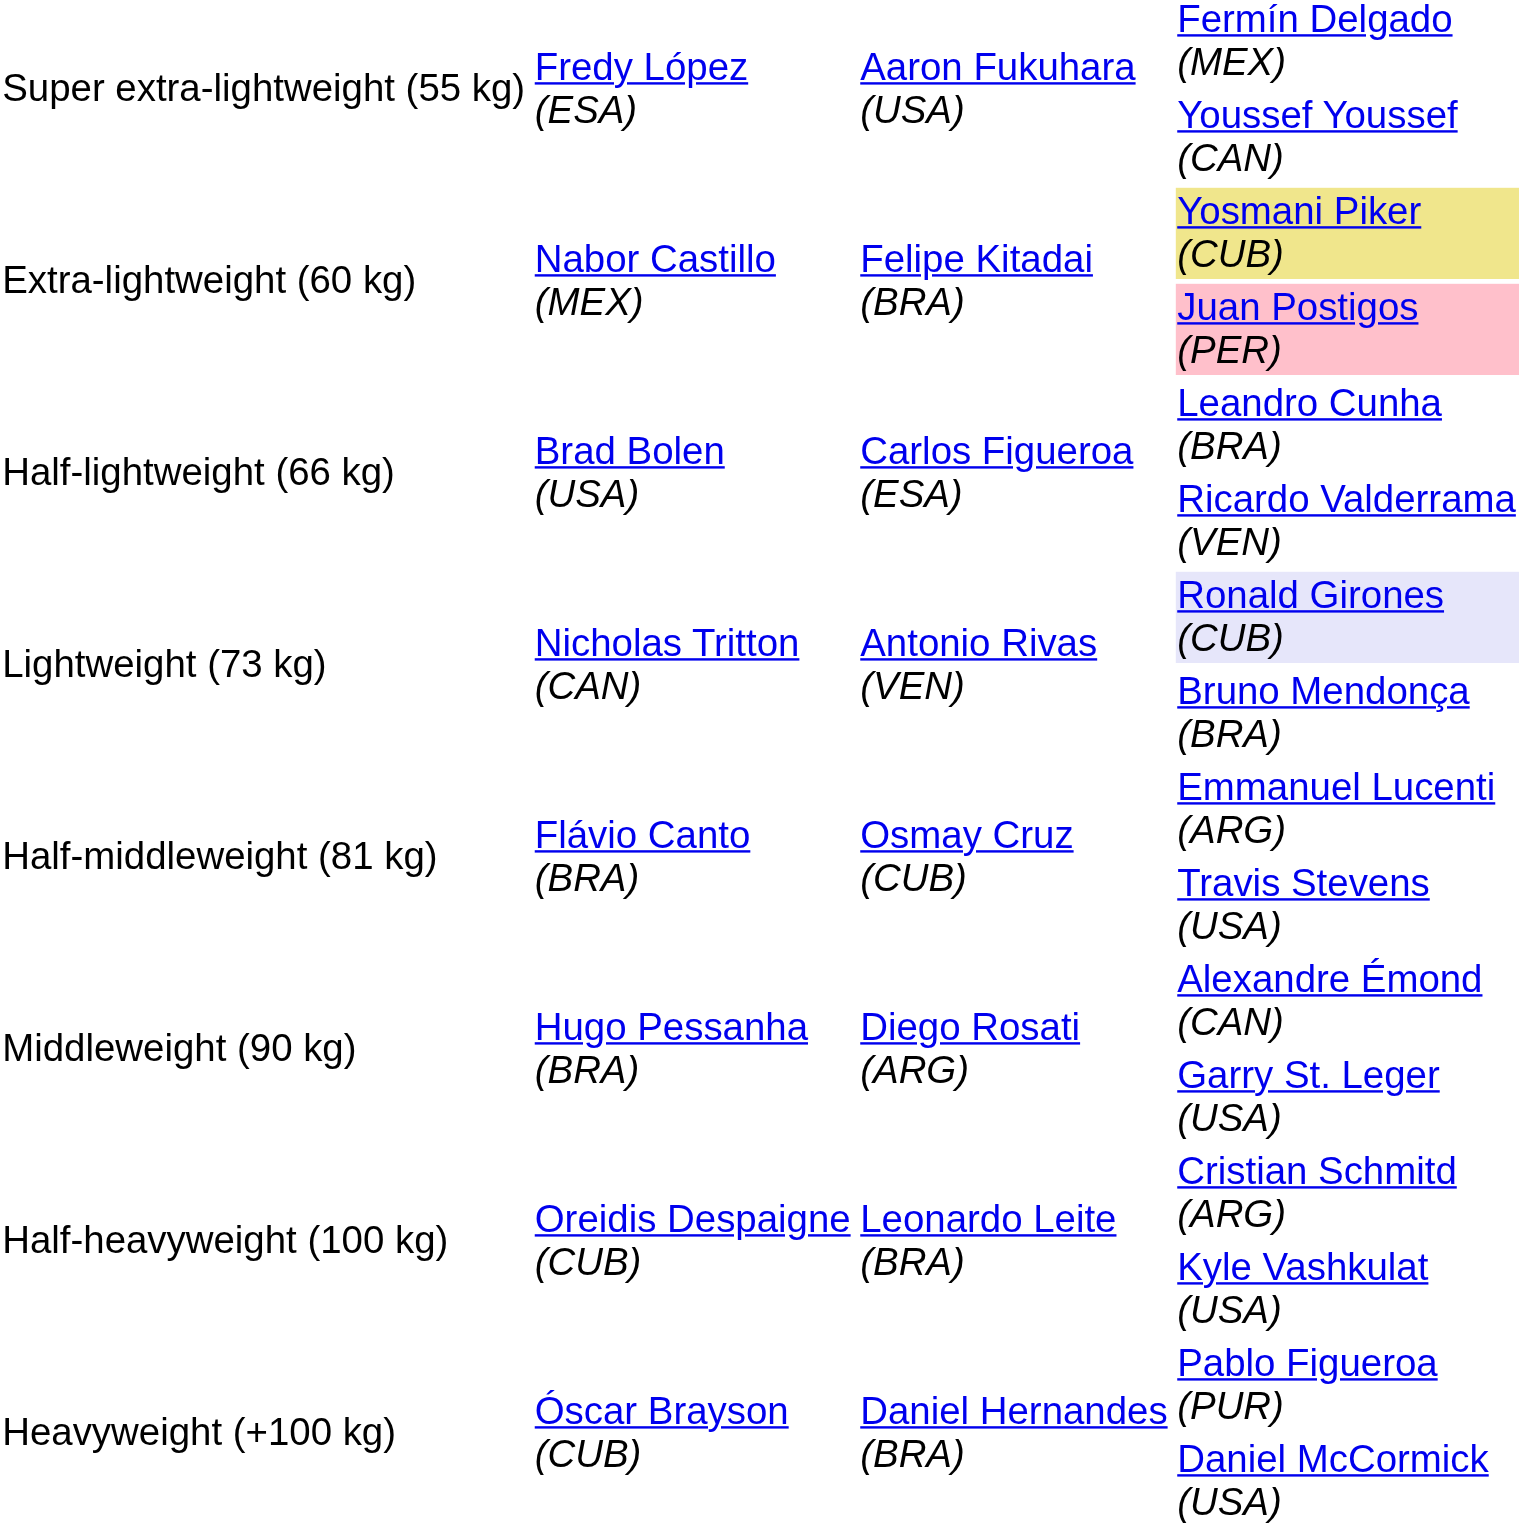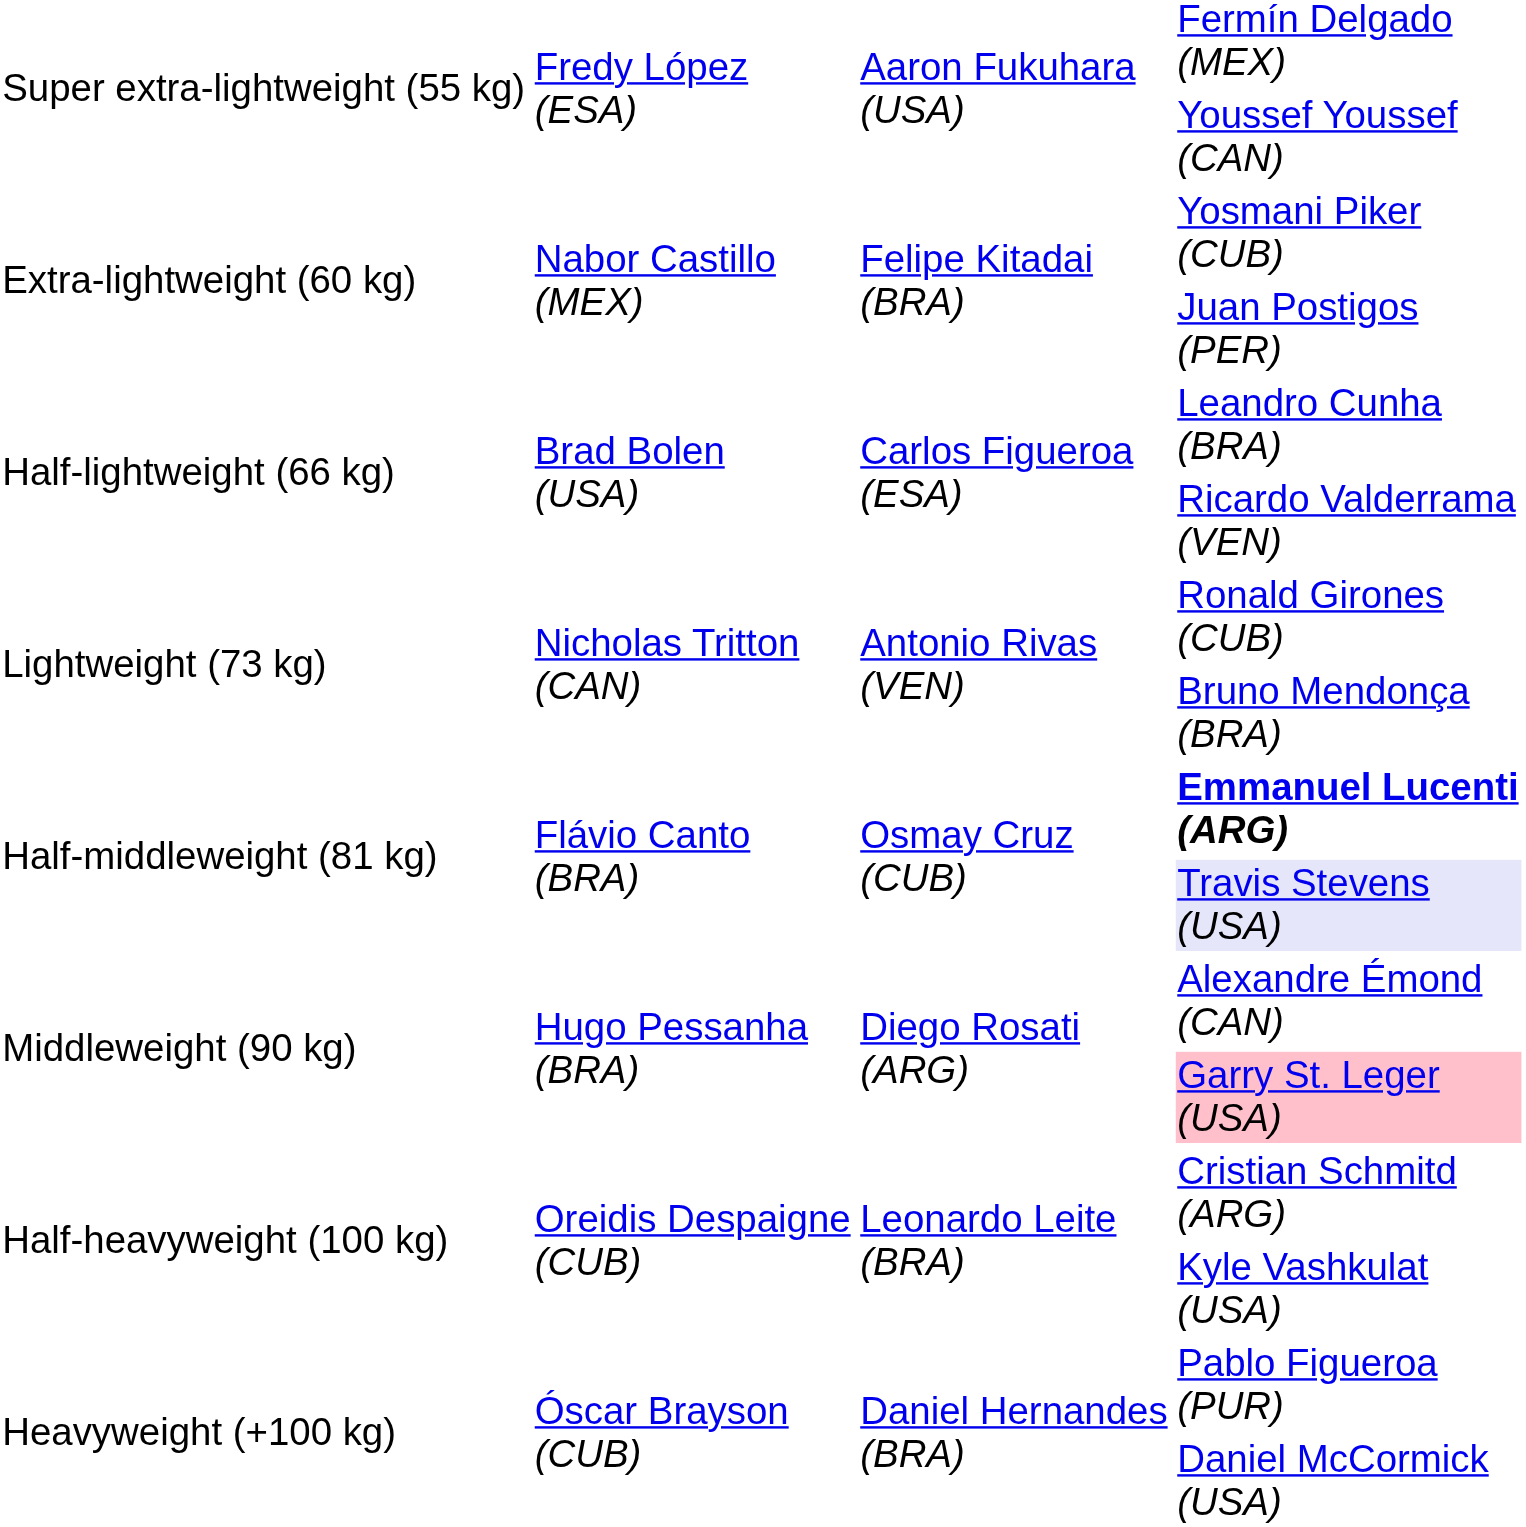(1299, 232) khaki background -> (1299, 232) no background
(1298, 328) pink background -> (1298, 328) no background
(1311, 616) lavender background -> (1311, 616) no background
(1336, 808) normal -> (1348, 808) bold
(1303, 904) no background -> (1303, 904) lavender background
(1308, 1096) no background -> (1308, 1096) pink background
